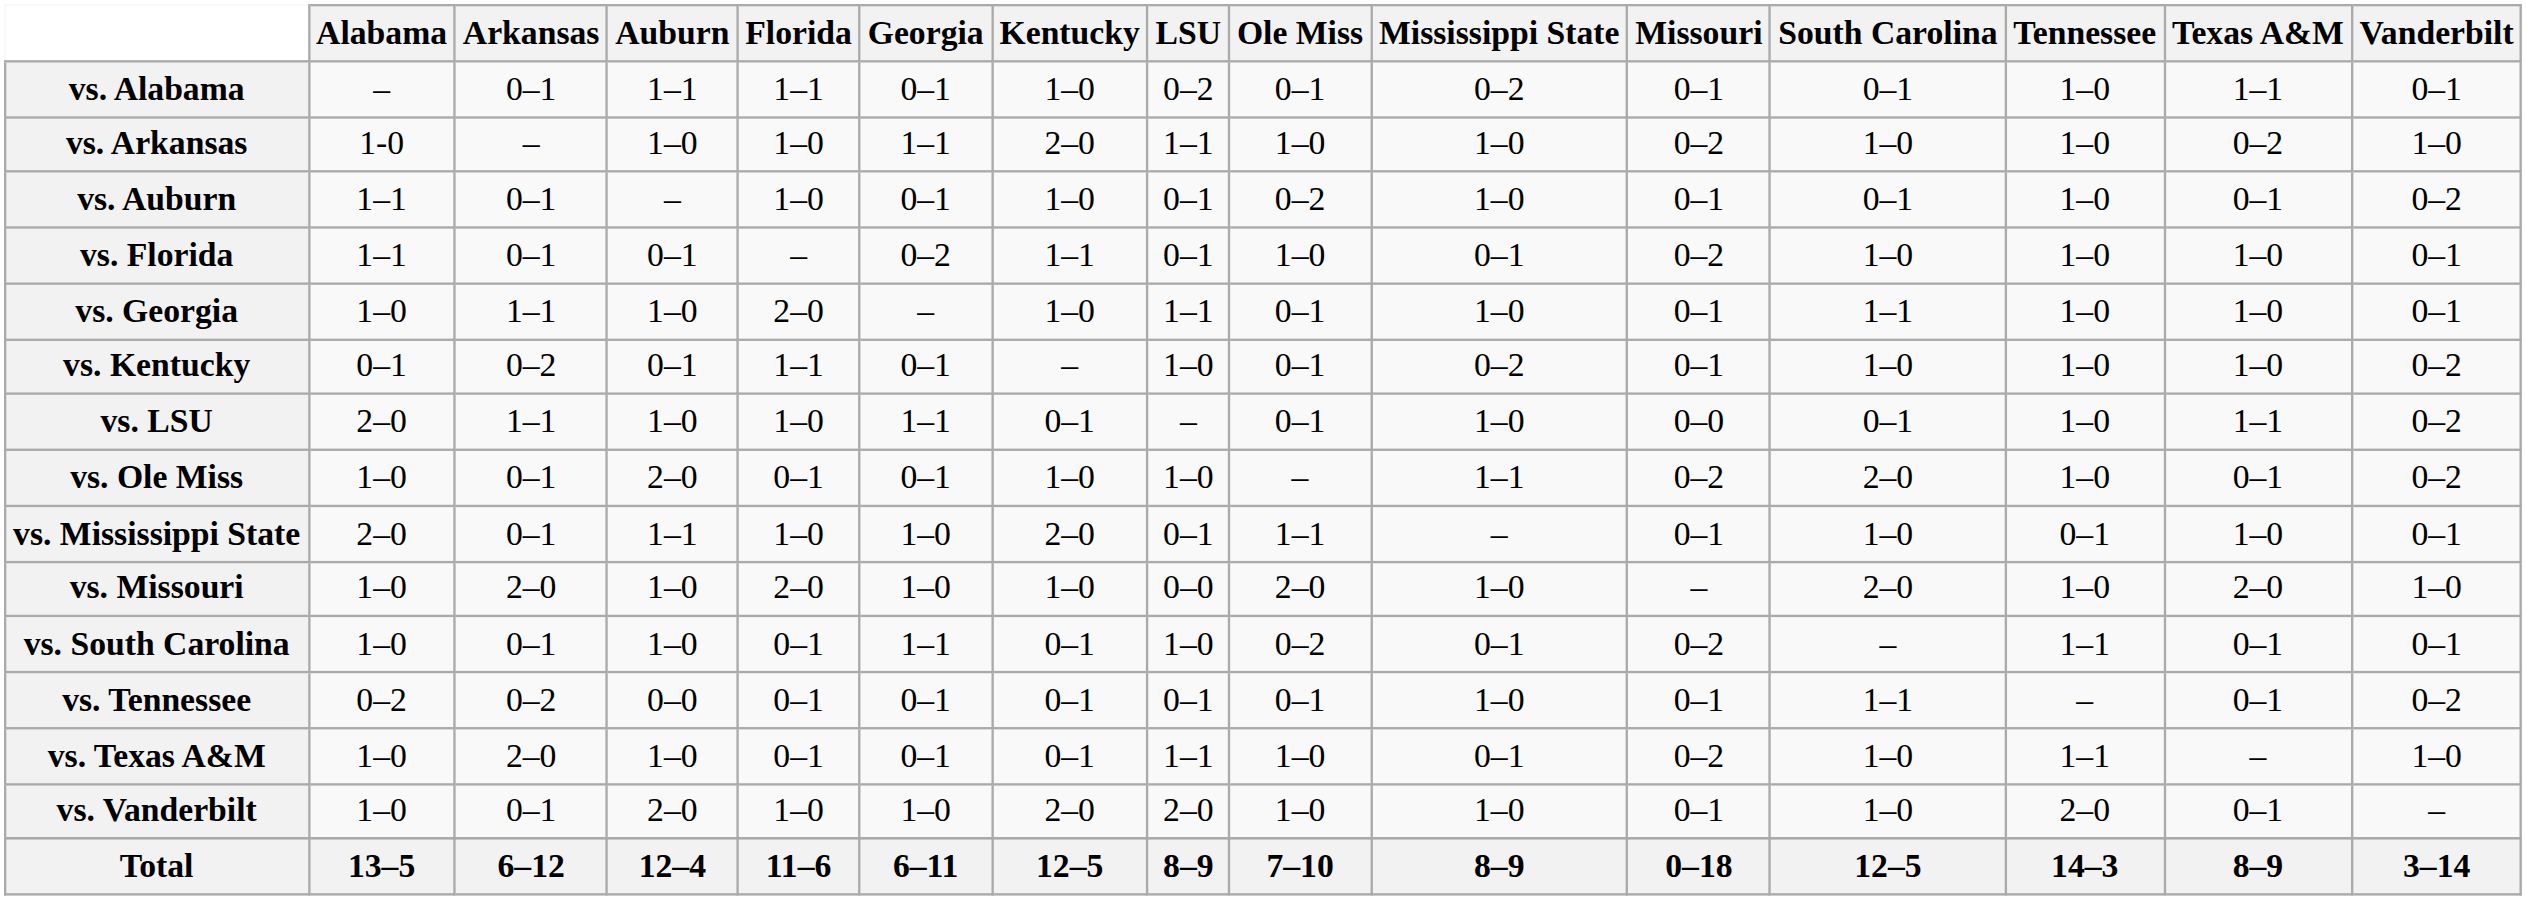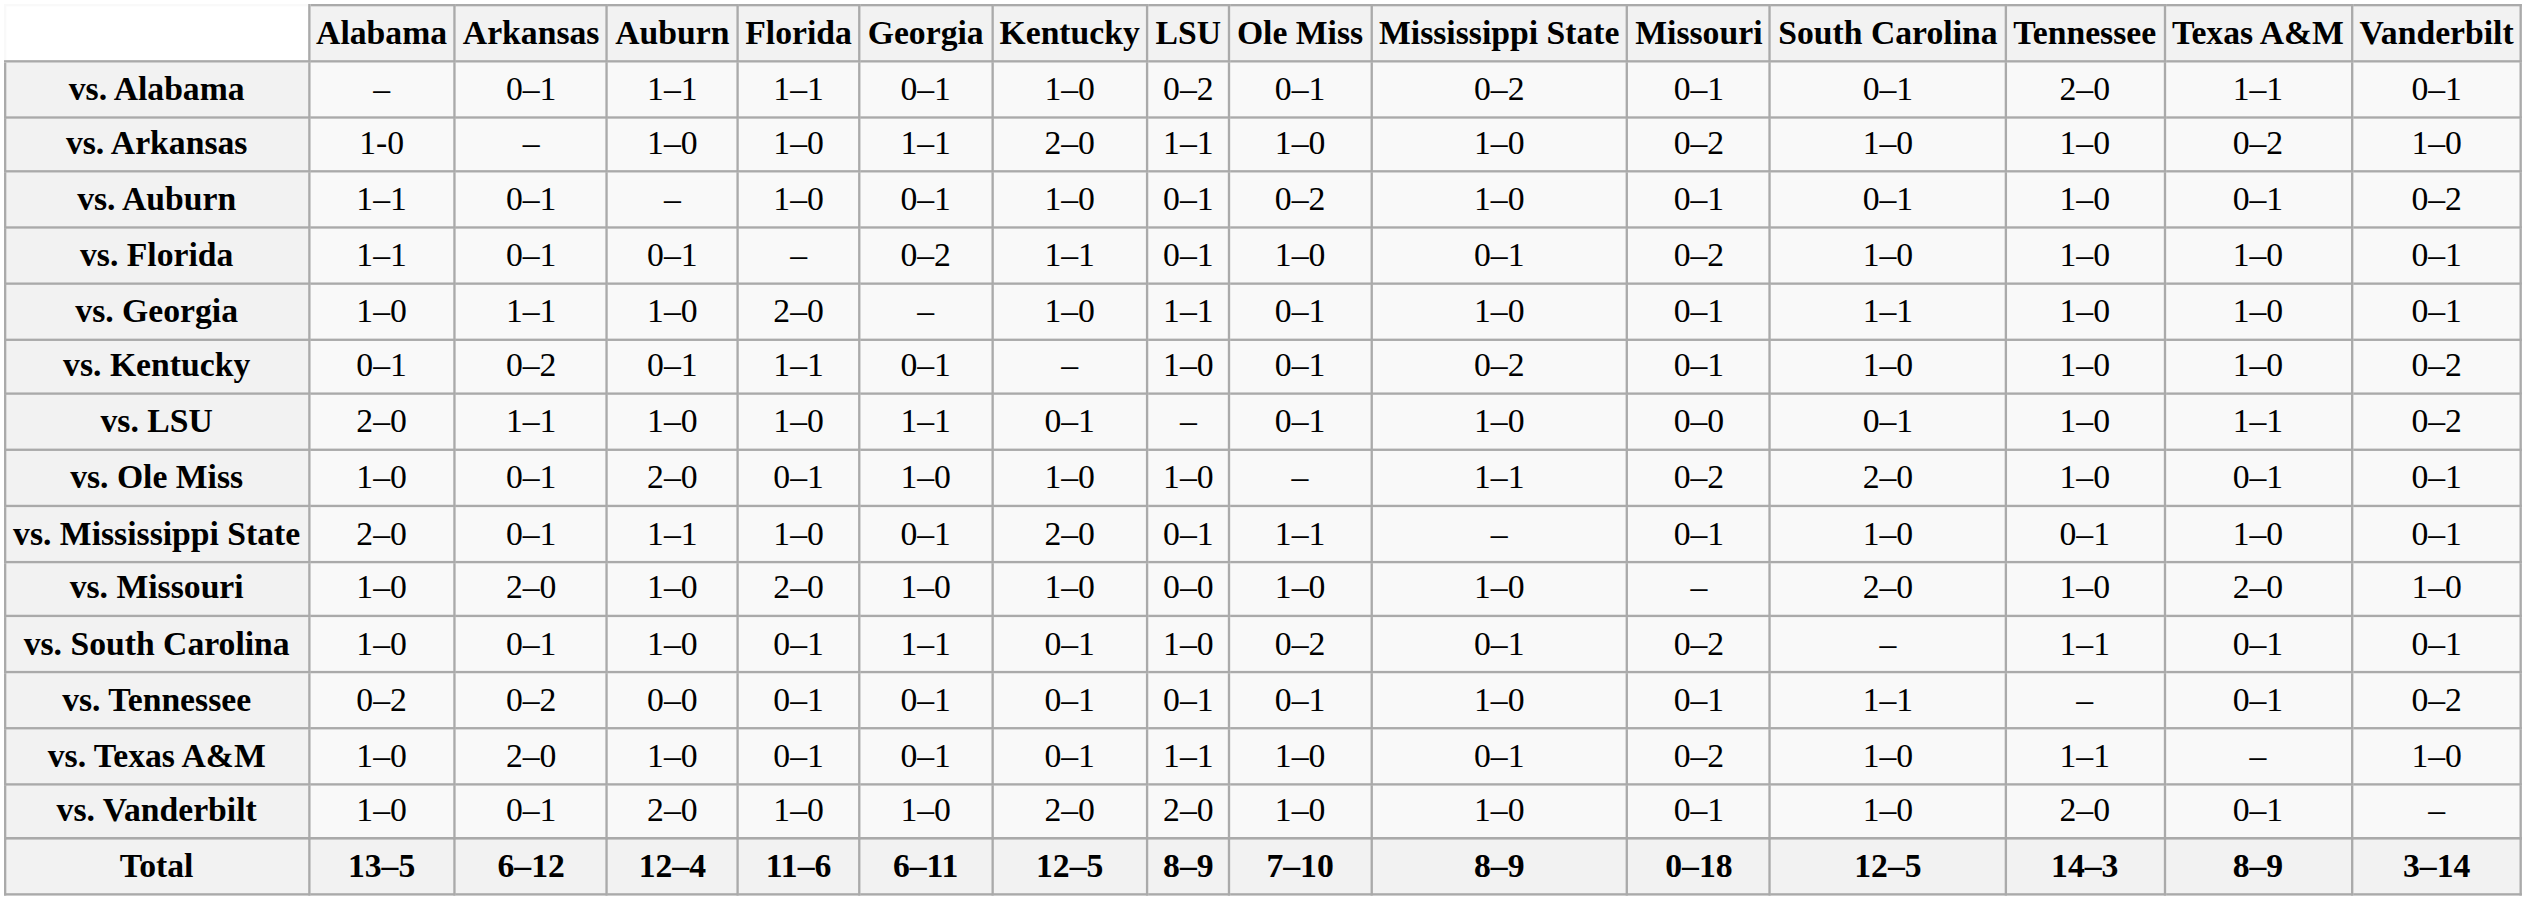(2085, 88) 1–0 -> (2085, 88) 2–0
(926, 477) 0–1 -> (926, 477) 1–0
(2437, 477) 0–2 -> (2437, 477) 0–1
(926, 532) 1–0 -> (926, 532) 0–1
(1300, 588) 2–0 -> (1300, 588) 1–0
